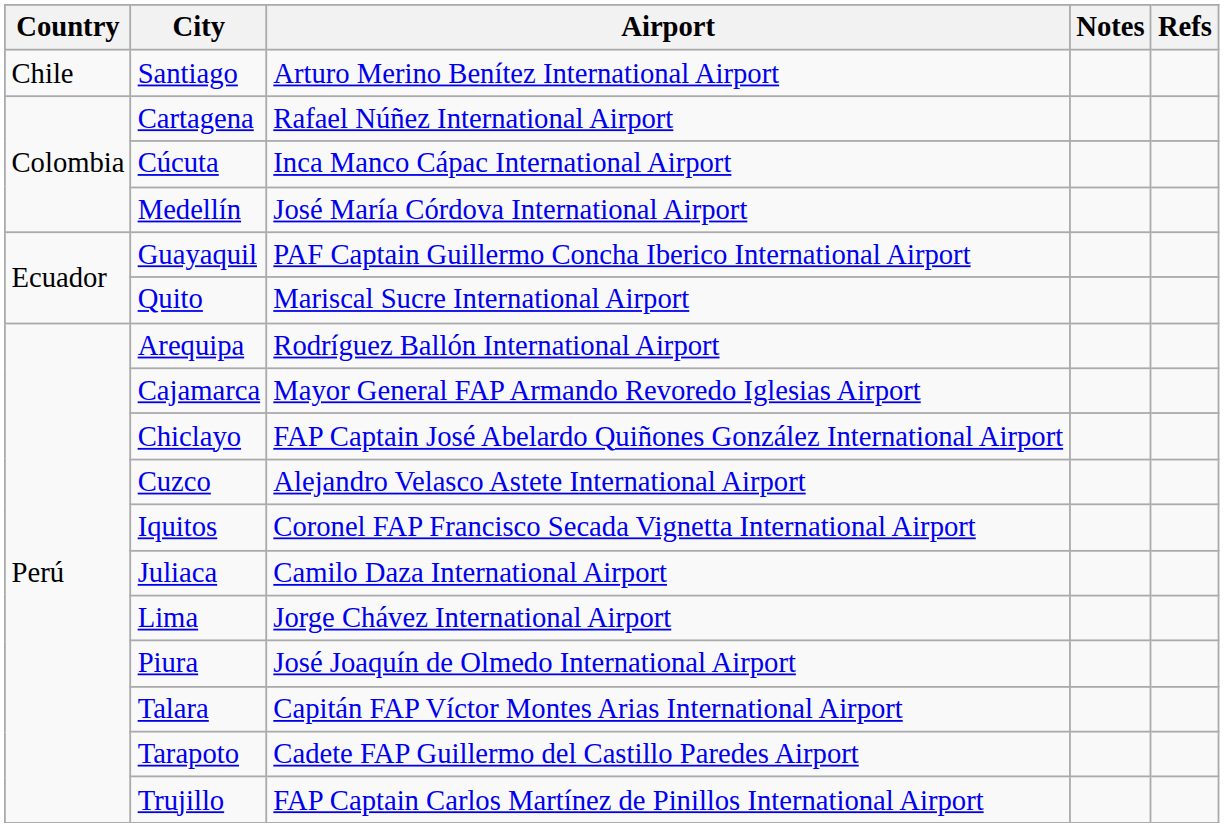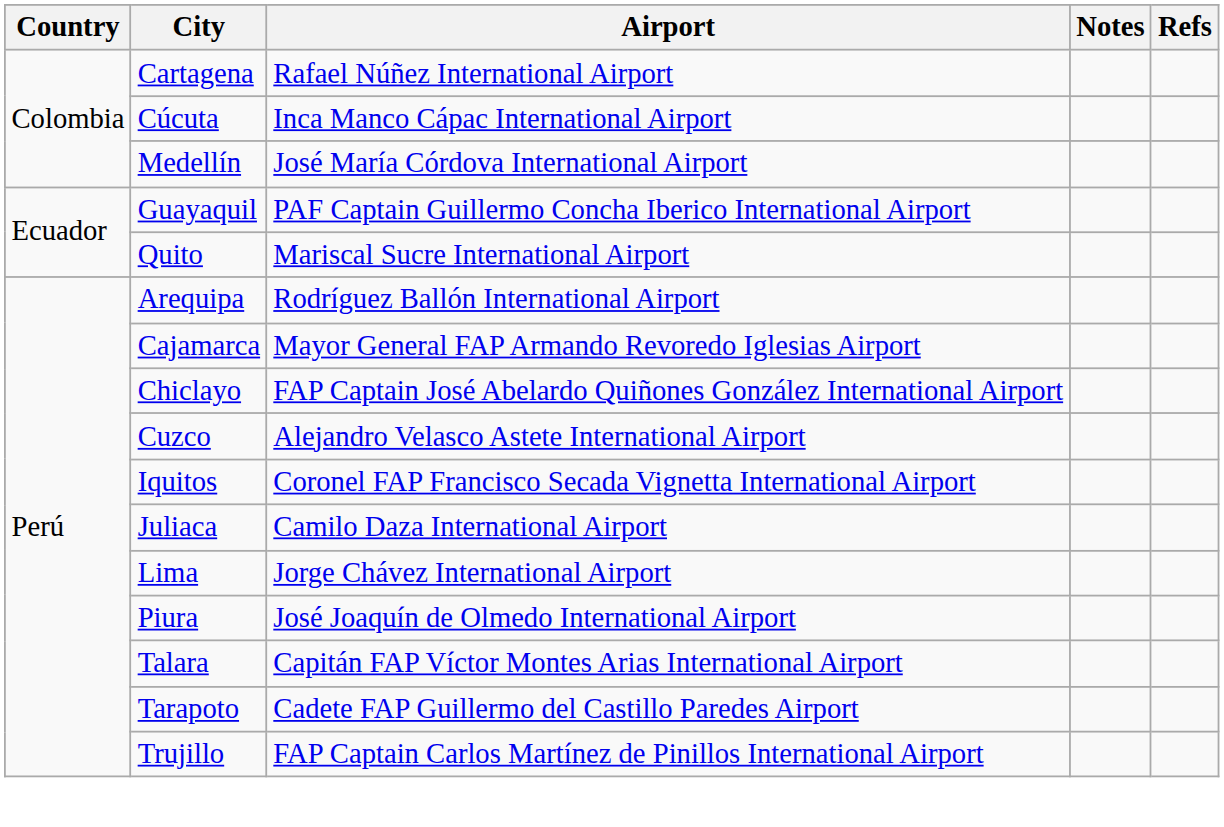- row: (188, 72)
